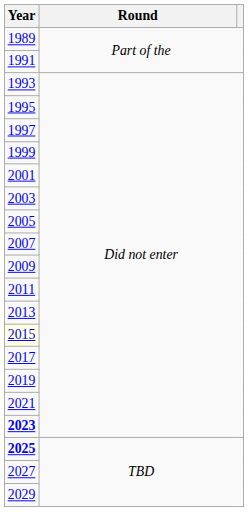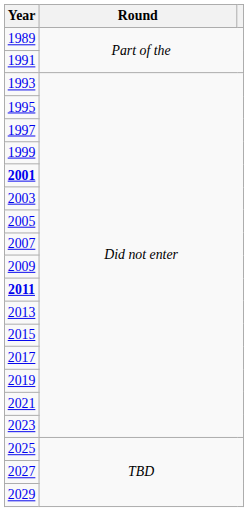(22, 175) normal -> (22, 175) bold
(22, 289) normal -> (22, 289) bold
(22, 335) lightyellow background -> (22, 335) no background
(22, 426) bold -> (22, 426) normal
(22, 449) bold -> (22, 449) normal
